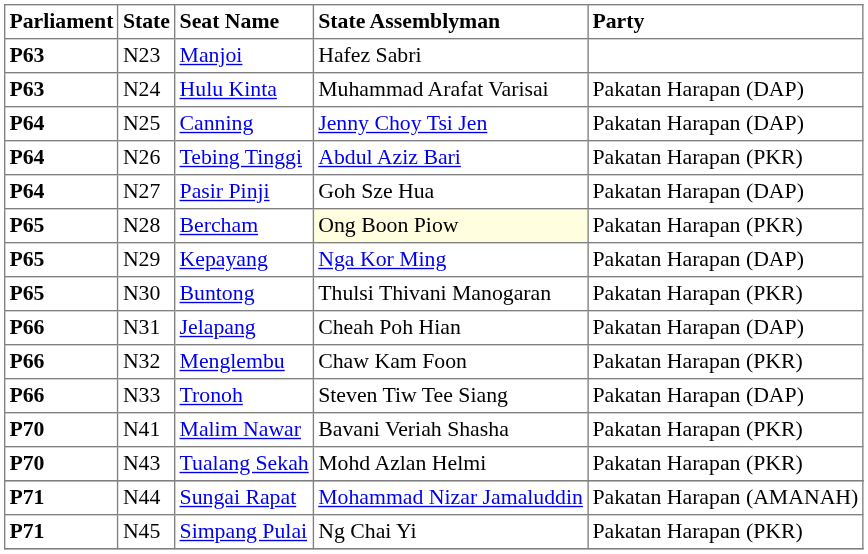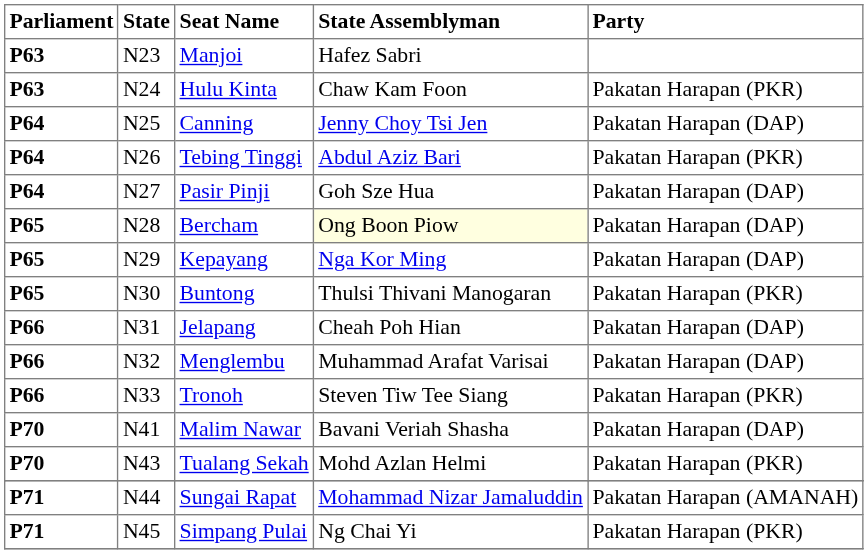(433, 89) Muhammad Arafat Varisai -> (393, 89) Chaw Kam Foon
(698, 89) Pakatan Harapan (DAP) -> (698, 89) Pakatan Harapan (PKR)
(698, 225) Pakatan Harapan (PKR) -> (698, 225) Pakatan Harapan (DAP)
(393, 361) Chaw Kam Foon -> (433, 361) Muhammad Arafat Varisai
(698, 361) Pakatan Harapan (PKR) -> (698, 361) Pakatan Harapan (DAP)
(698, 395) Pakatan Harapan (DAP) -> (698, 395) Pakatan Harapan (PKR)
(698, 429) Pakatan Harapan (PKR) -> (698, 429) Pakatan Harapan (DAP)
